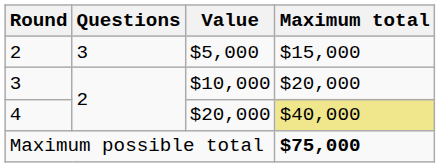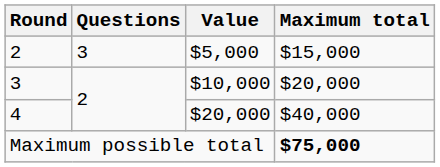(320, 115) khaki background -> (320, 115) no background
